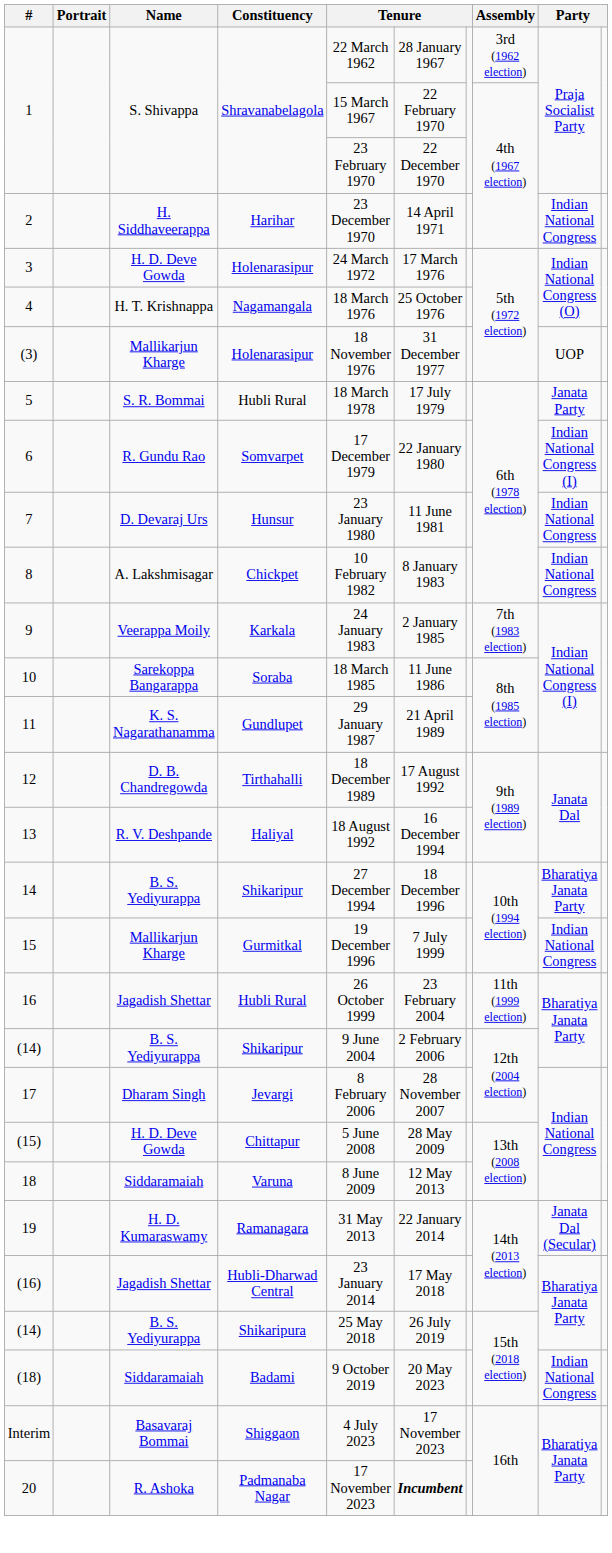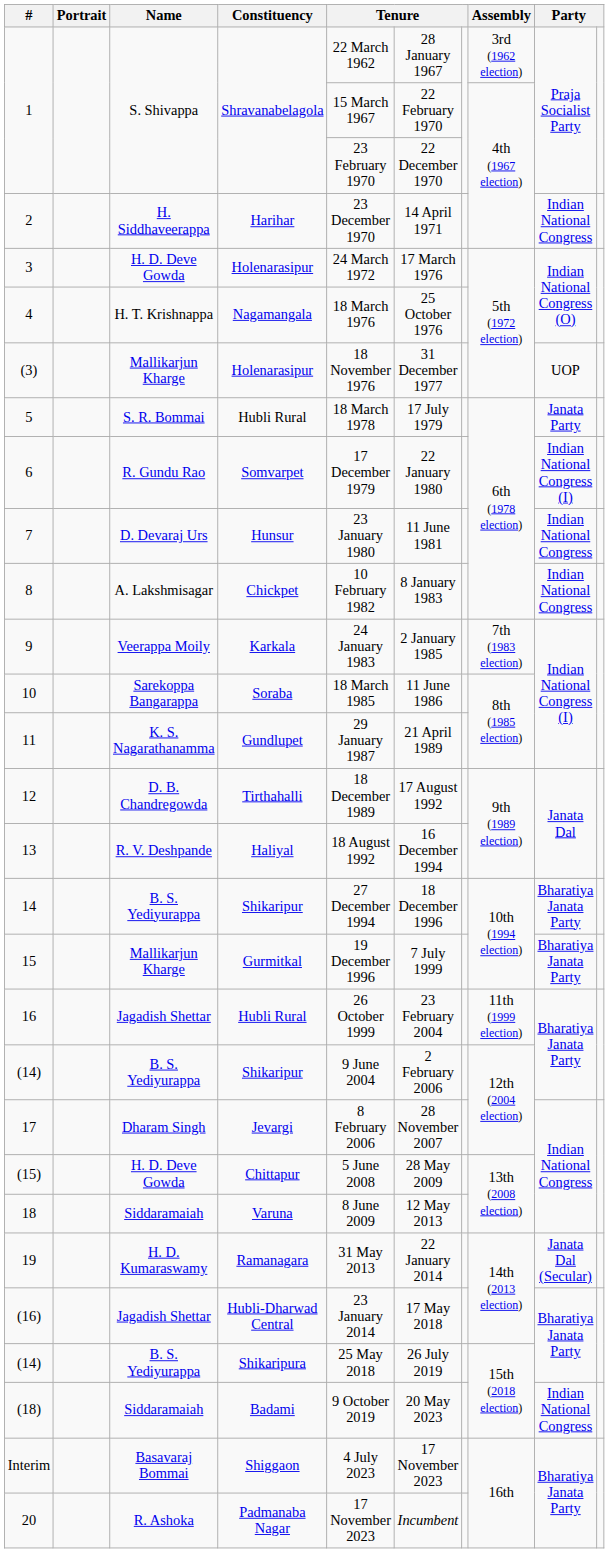(570, 945) Indian National Congress -> (565, 961) Bharatiya Janata Party
(430, 1488) bold -> (428, 1520) normal
